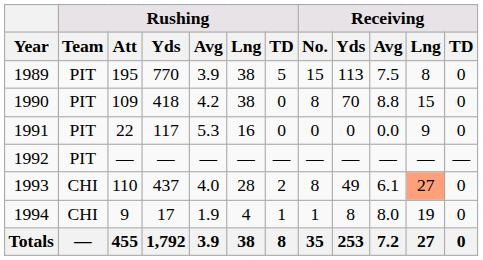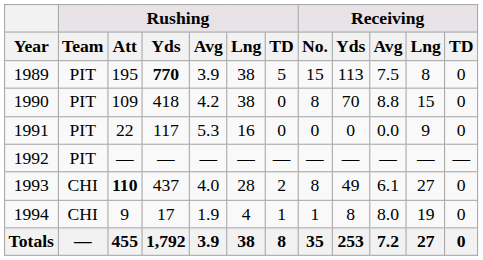(166, 74) normal -> (166, 74) bold
(125, 185) normal -> (125, 185) bold
(426, 185) lightsalmon background -> (426, 185) no background
